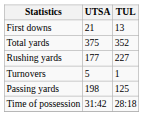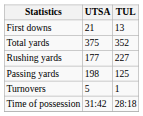rows swapped: (33, 88) <-> (26, 73)
